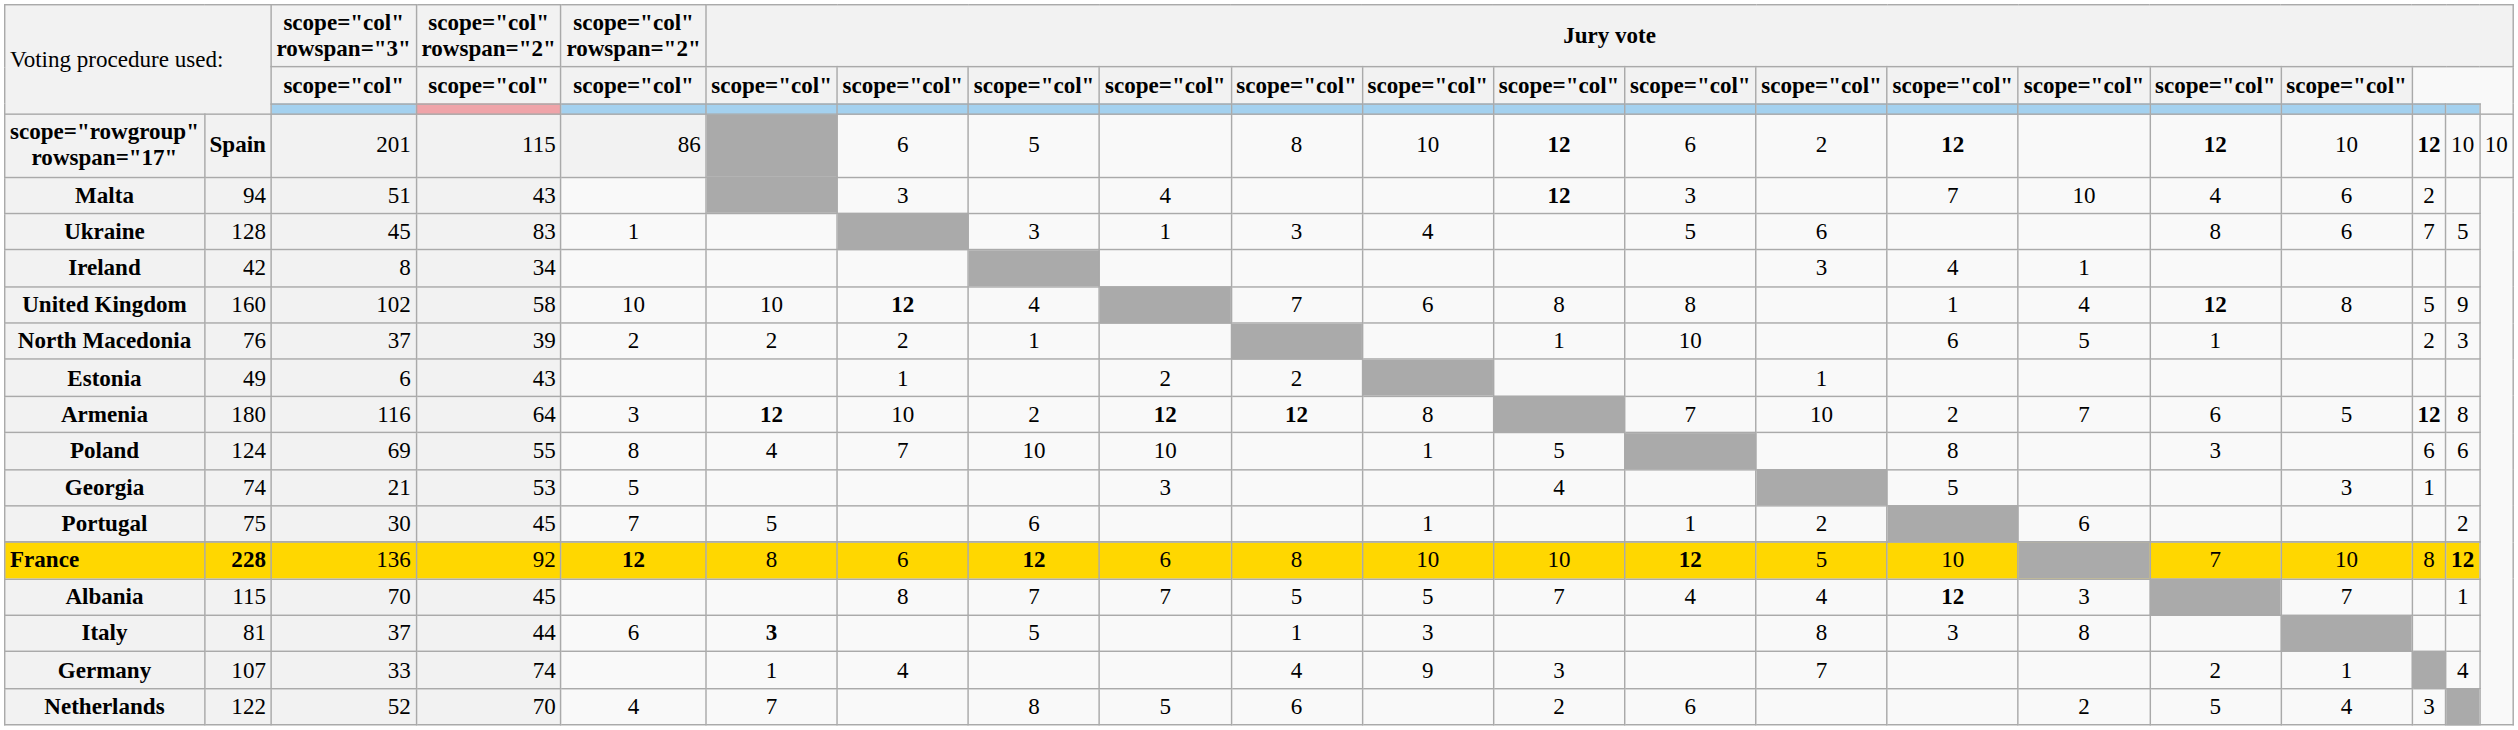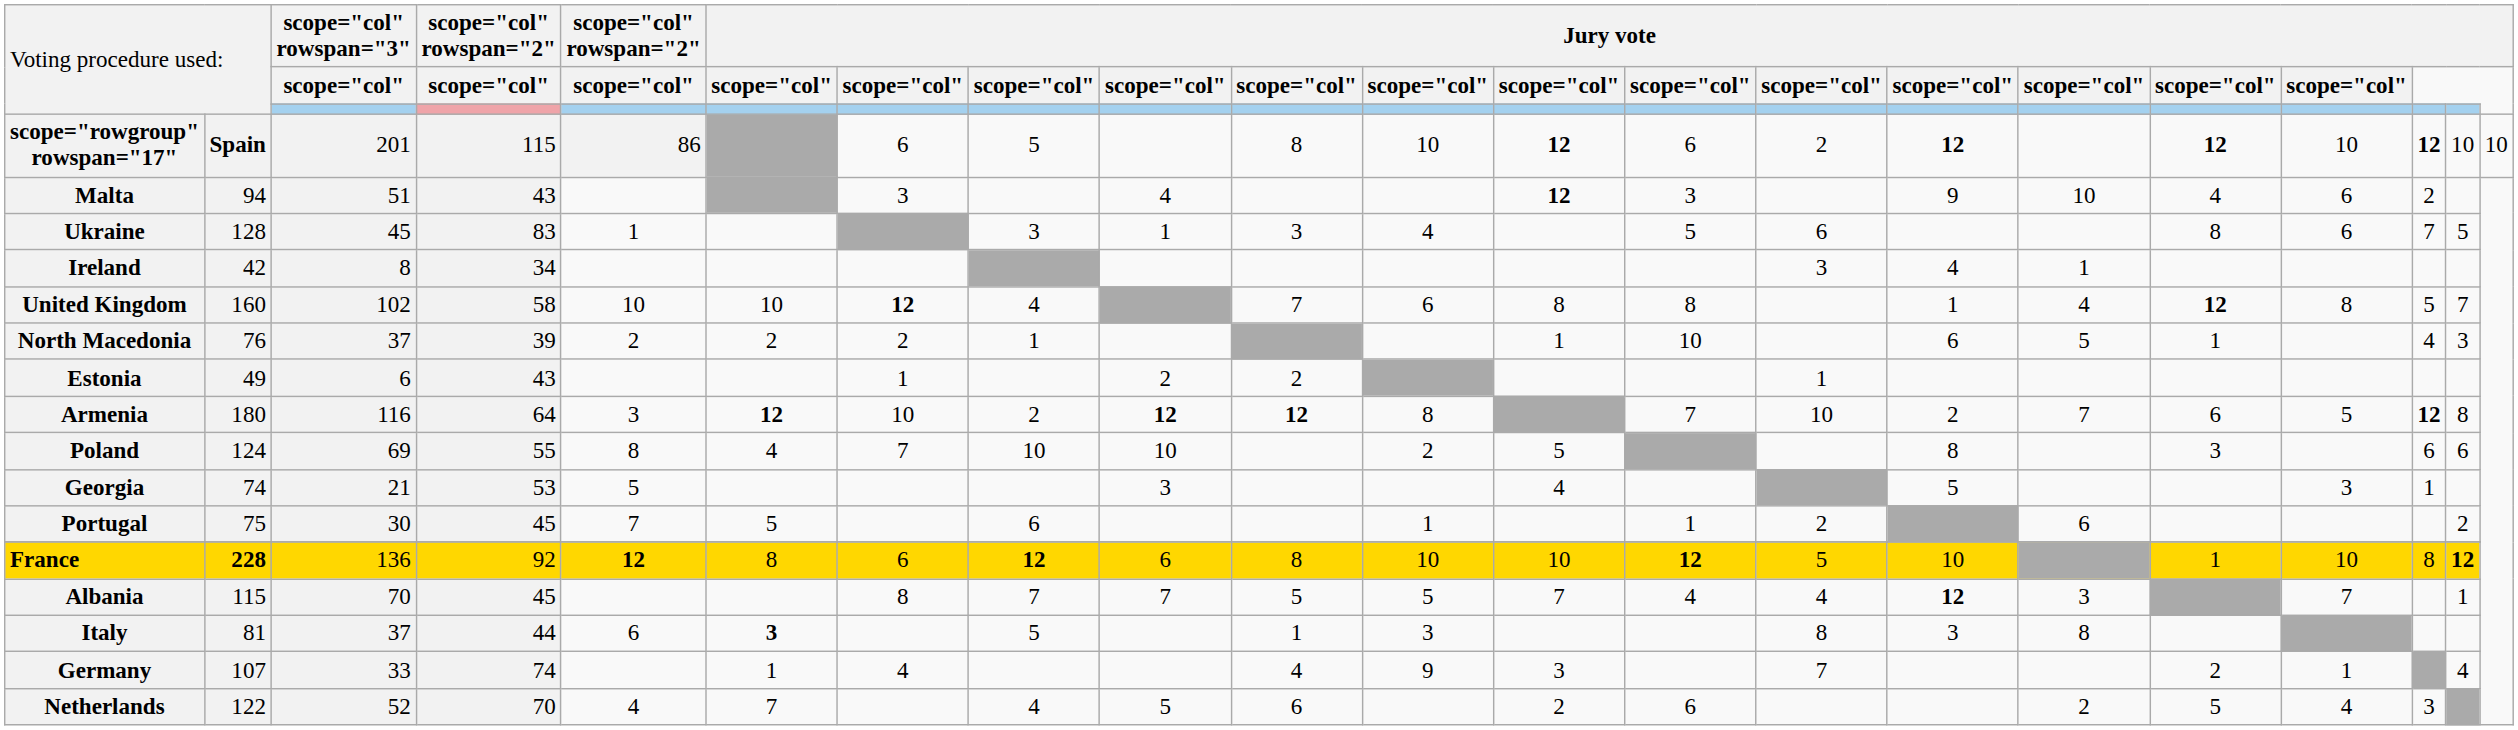(1953, 194) 7 -> (1953, 194) 9
(2463, 304) 9 -> (2463, 304) 7
(2429, 341) 2 -> (2429, 341) 4
(1428, 450) 1 -> (1428, 450) 2
(2215, 560) 7 -> (2215, 560) 1
(1034, 706) 8 -> (1034, 706) 4
